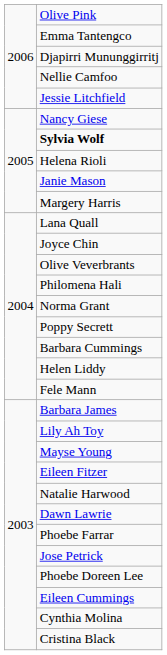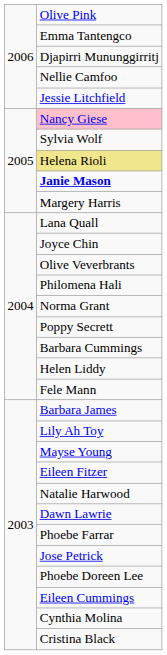(73, 118) no background -> (73, 118) pink background
(72, 139) bold -> (71, 139) normal
(73, 160) no background -> (73, 160) khaki background
(73, 181) normal -> (75, 181) bold
